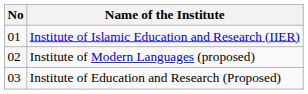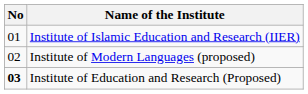(14, 78) normal -> (14, 78) bold
